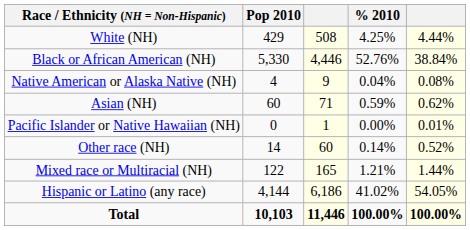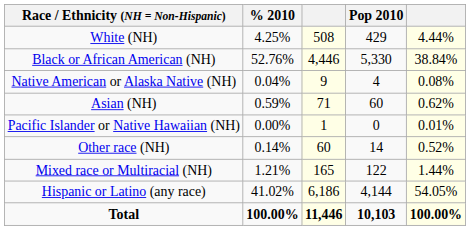columns swapped: (274, 15) <-> (377, 15)
